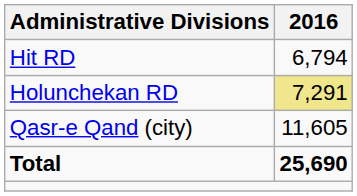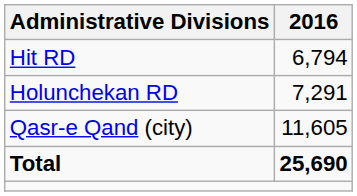(320, 92) khaki background -> (320, 92) no background
